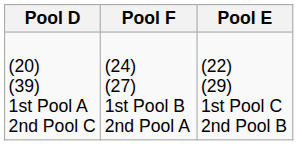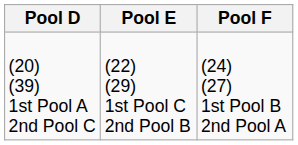columns swapped: (245, 18) <-> (149, 18)
